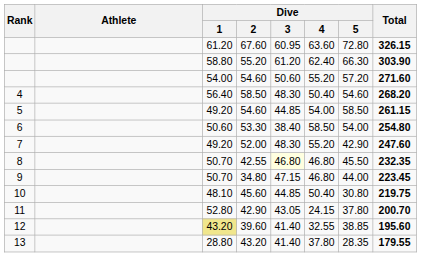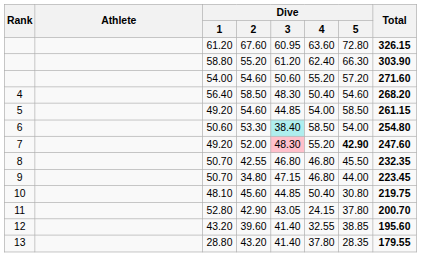(288, 128) no background -> (288, 128) paleturquoise background
(288, 144) no background -> (288, 144) pink background
(356, 144) normal -> (356, 144) bold
(288, 161) lightyellow background -> (288, 161) no background
(219, 227) khaki background -> (219, 227) no background
